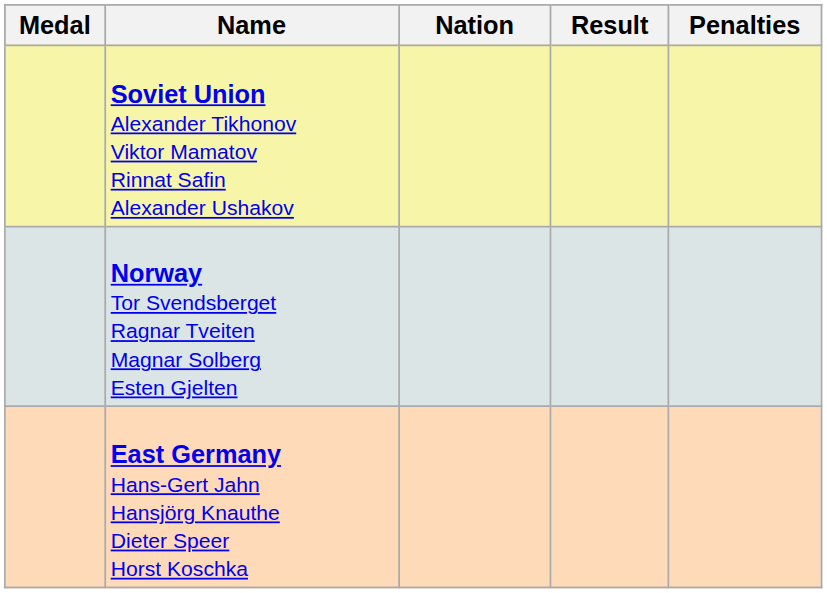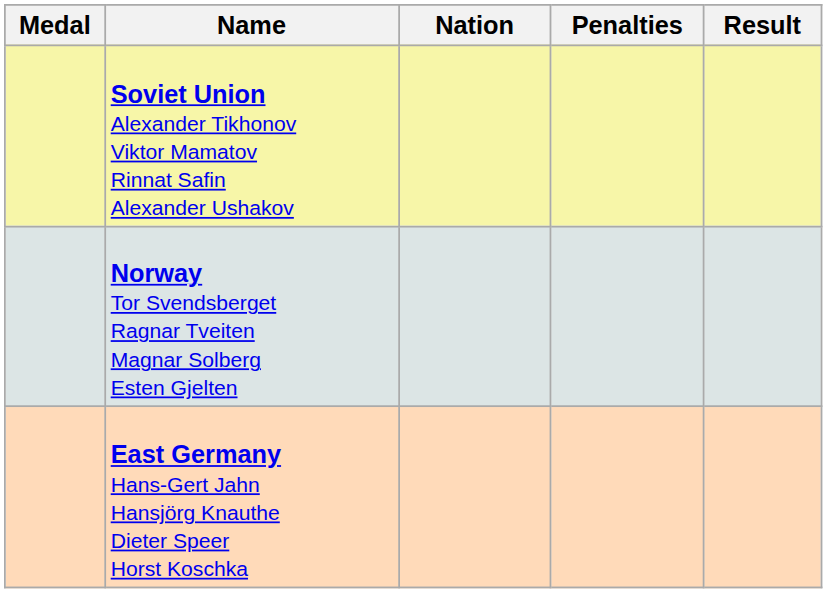columns swapped: (745, 25) <-> (610, 25)
